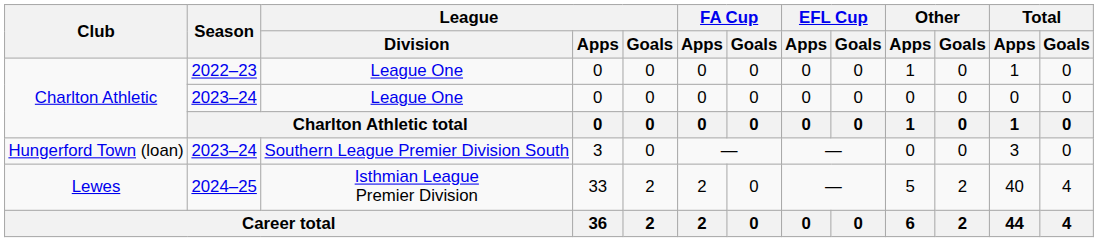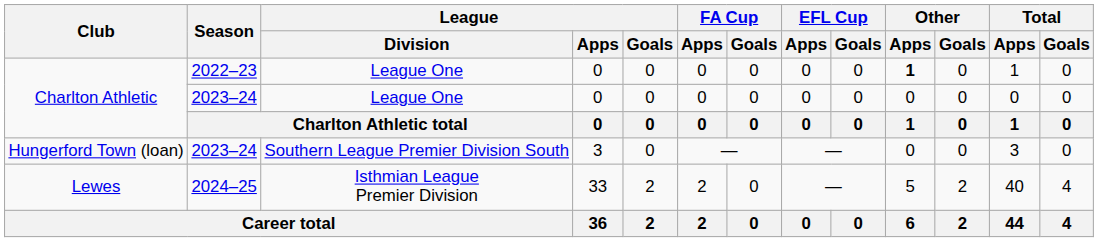(910, 71) normal -> (910, 71) bold
